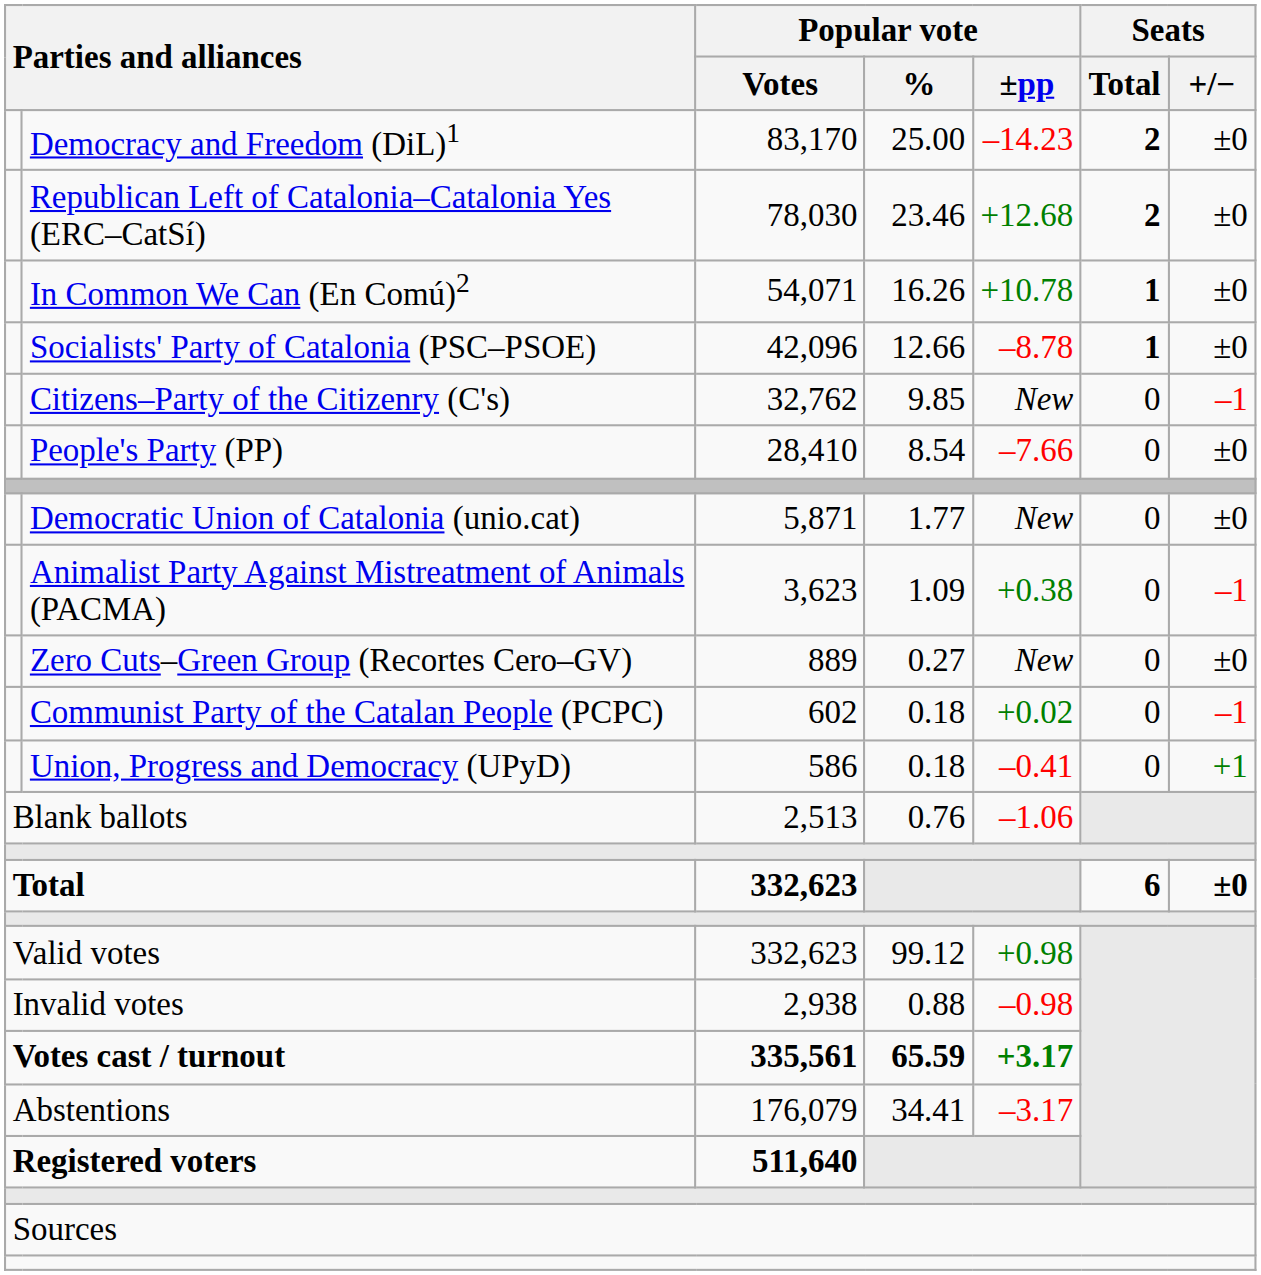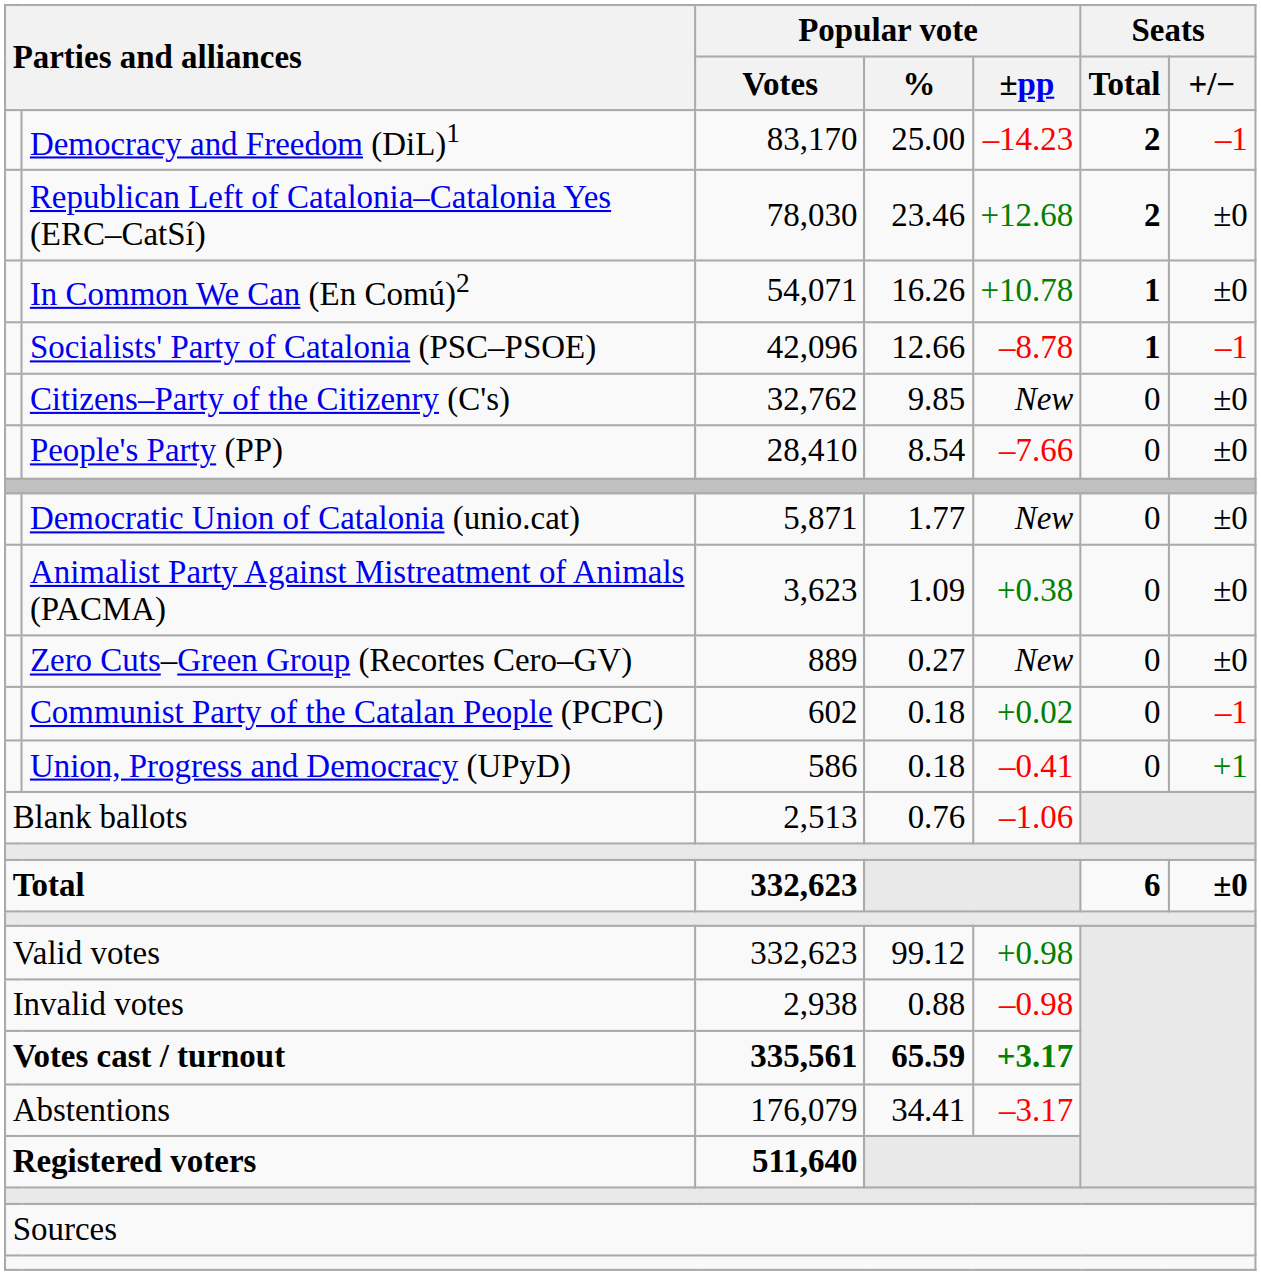(1231, 139) ±0 -> (1231, 139) –1
(1231, 346) ±0 -> (1231, 346) –1
(1231, 399) –1 -> (1231, 399) ±0
(1231, 589) –1 -> (1231, 589) ±0
